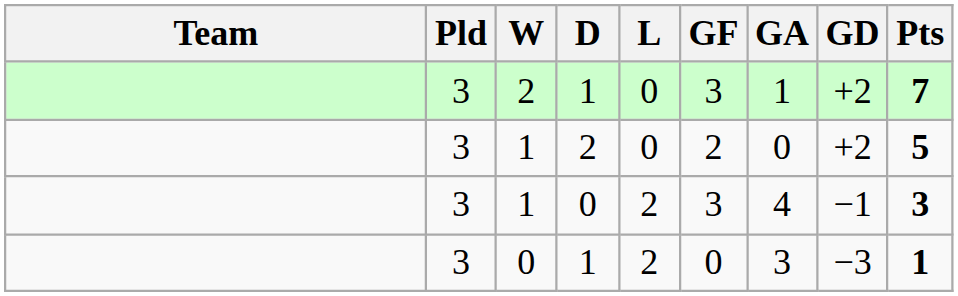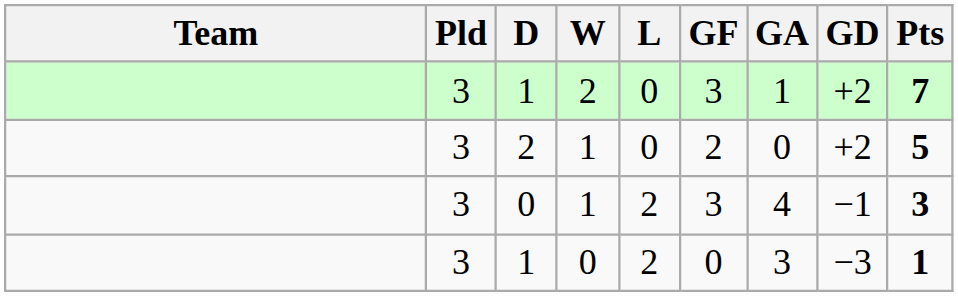columns swapped: (526, 33) <-> (588, 33)
